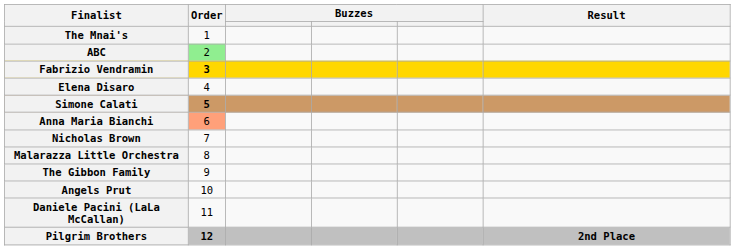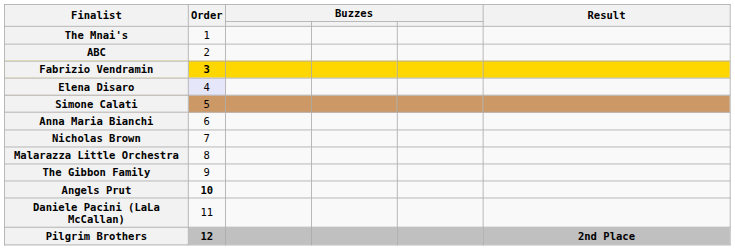(207, 52) lightgreen background -> (207, 52) no background
(207, 87) no background -> (207, 87) lavender background
(207, 104) bold -> (207, 104) normal
(207, 121) lightsalmon background -> (207, 121) no background
(207, 190) normal -> (207, 190) bold
